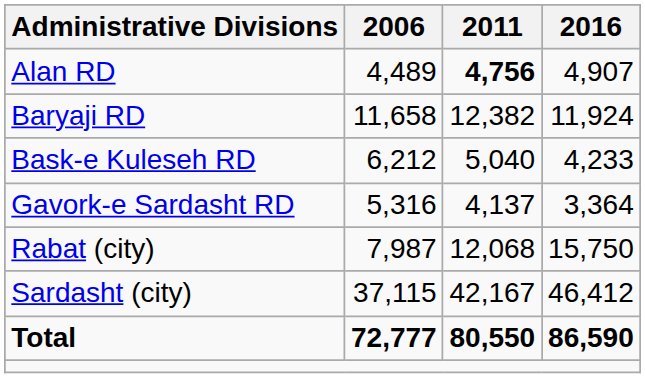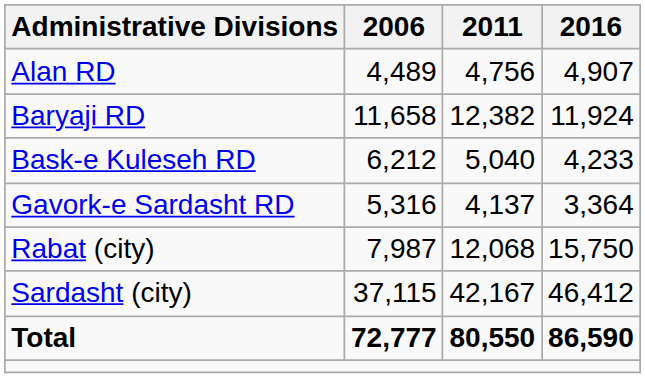(500, 71) bold -> (500, 71) normal
